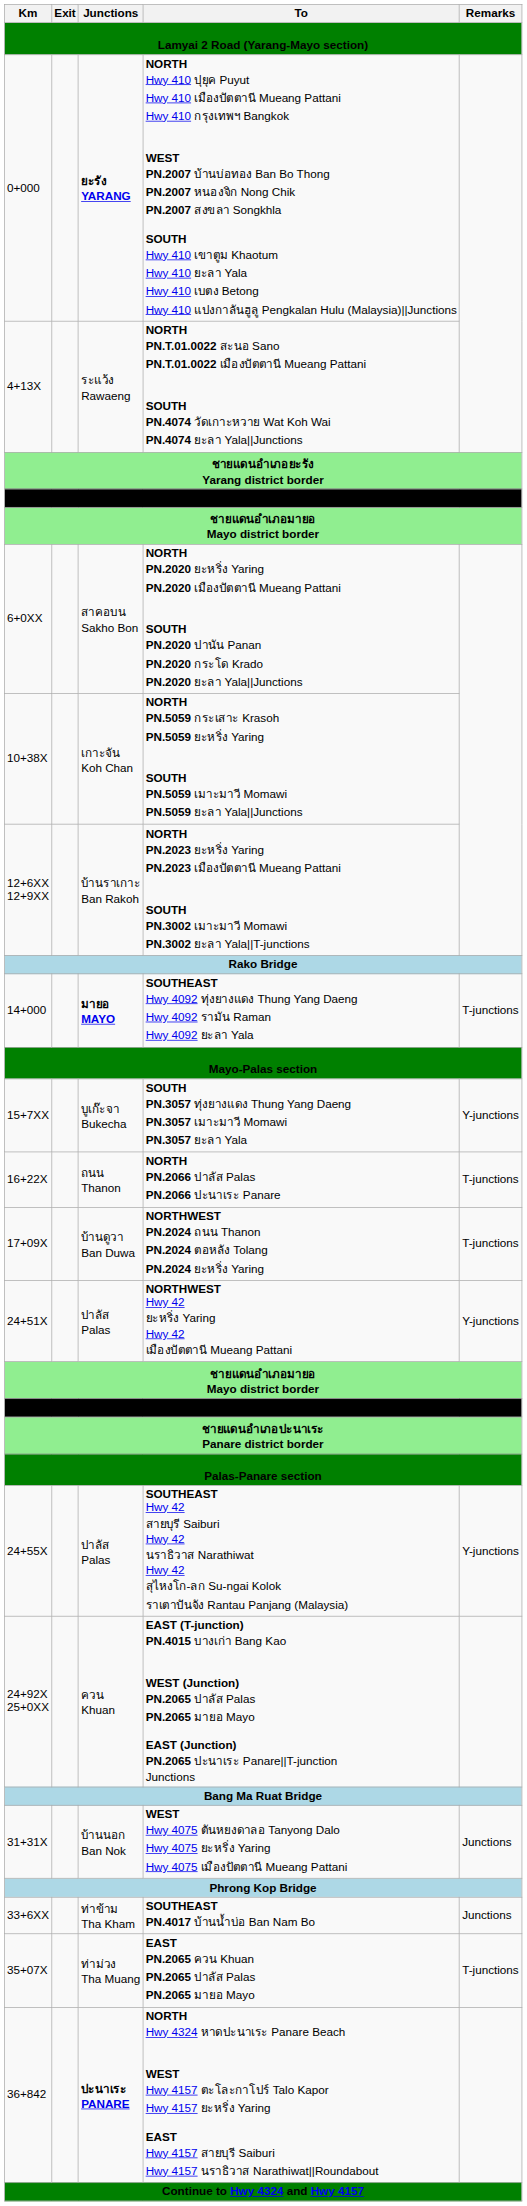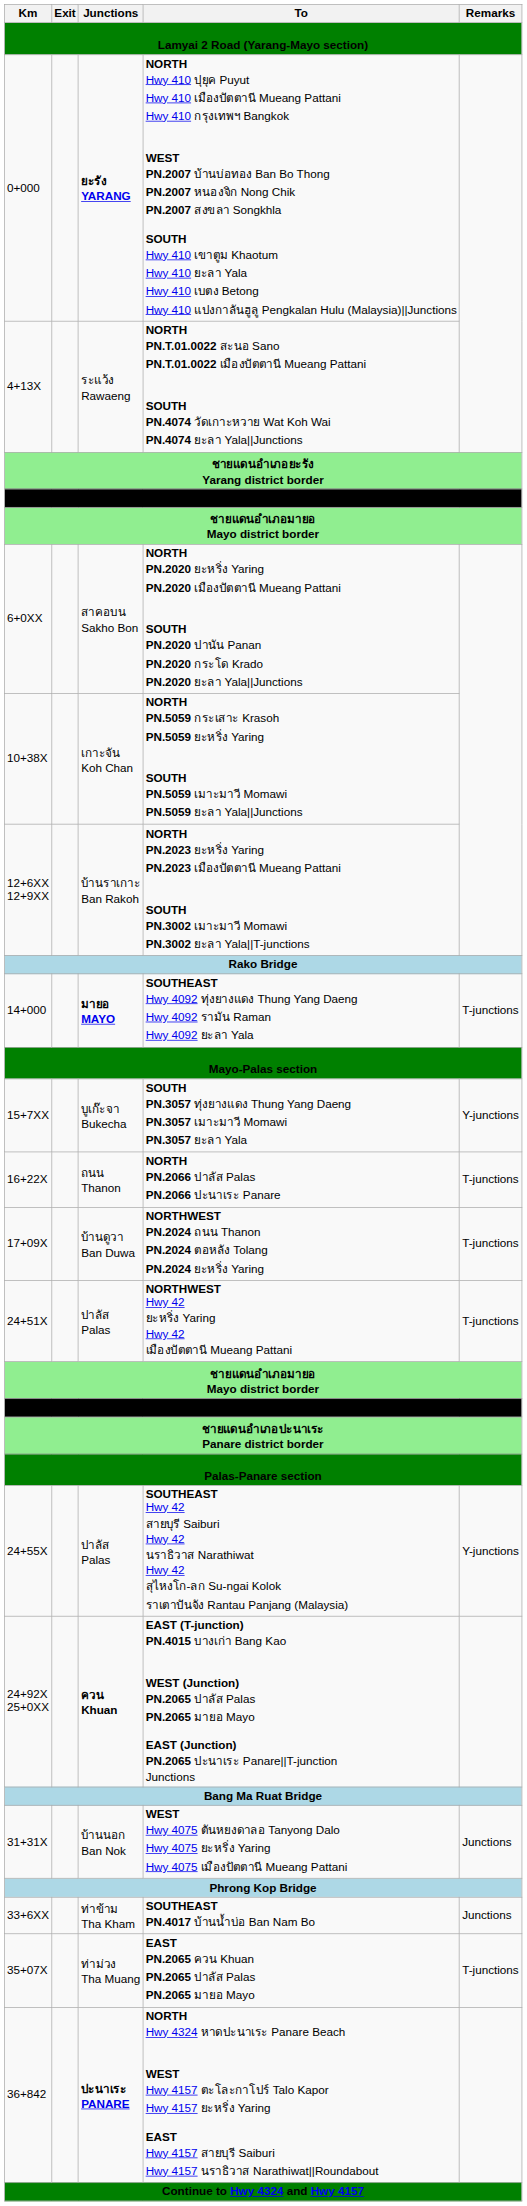(491, 1321) Y-junctions -> (490, 1321) T-junctions
(98, 1703) normal -> (99, 1703) bold
